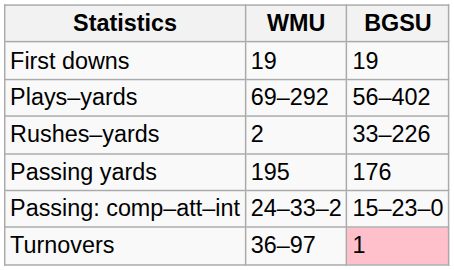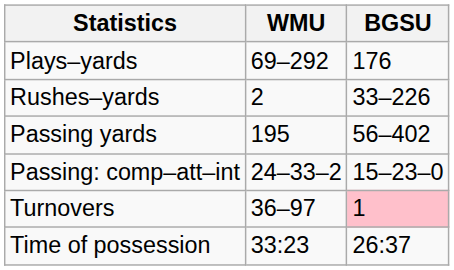- row: (70, 60)
(391, 97) 56–402 -> (372, 60) 176
(372, 171) 176 -> (391, 134) 56–402
+ row: (110, 245)
